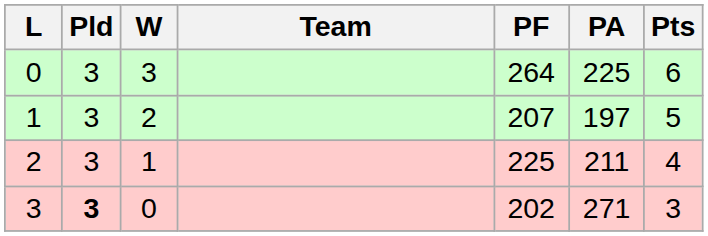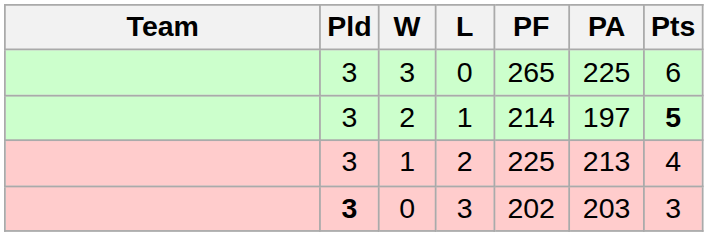columns swapped: (336, 27) <-> (34, 27)
(531, 72) 264 -> (531, 72) 265
(531, 117) 207 -> (531, 117) 214
(673, 117) normal -> (673, 117) bold
(607, 162) 211 -> (607, 162) 213
(607, 207) 271 -> (607, 207) 203
